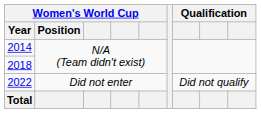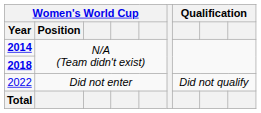(20, 48) normal -> (20, 48) bold
(20, 65) normal -> (20, 65) bold
